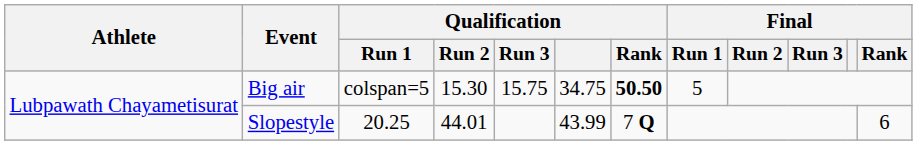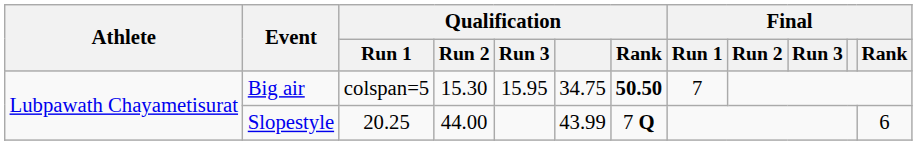(524, 88) 15.75 -> (524, 88) 15.95
(697, 88) 5 -> (697, 88) 7
(464, 122) 44.01 -> (464, 122) 44.00
